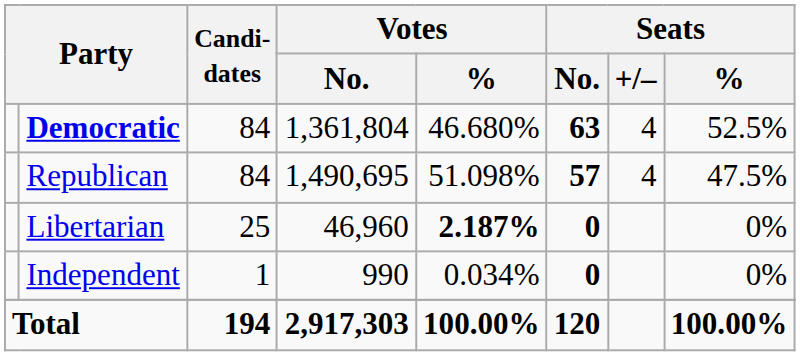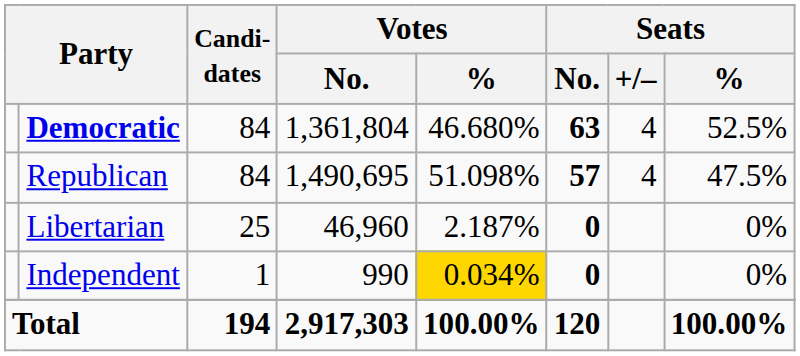(489, 226) bold -> (492, 226) normal
(492, 275) no background -> (492, 275) gold background
